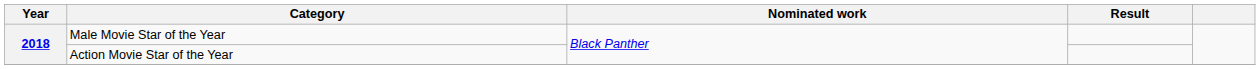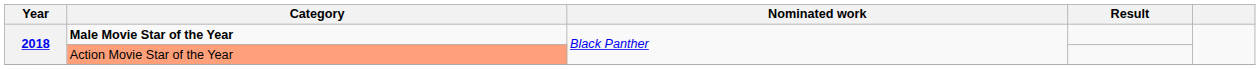(147, 34) normal -> (152, 34) bold
(151, 54) no background -> (151, 54) lightsalmon background
